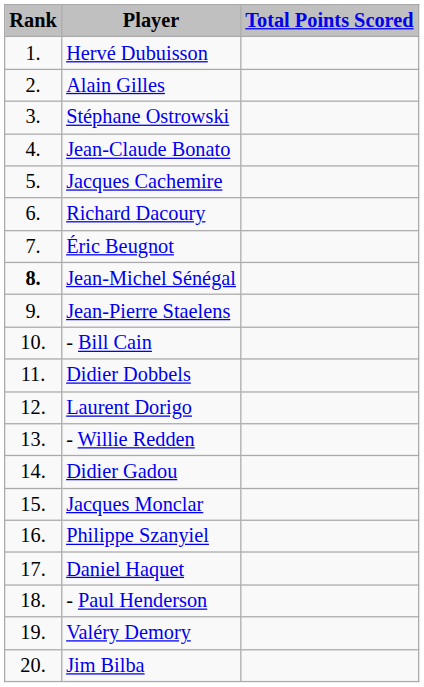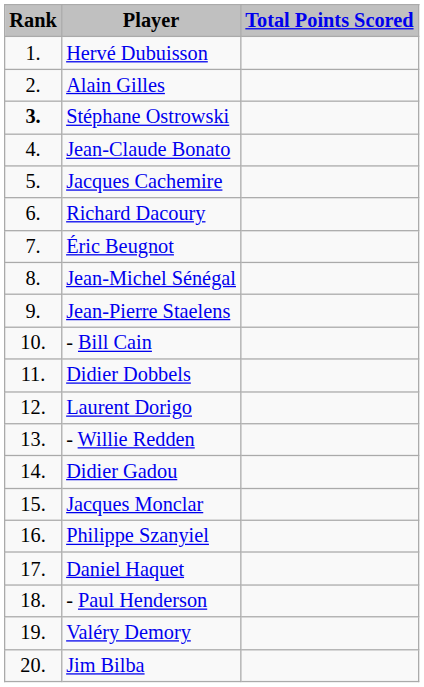(33, 117) normal -> (33, 117) bold
(33, 278) bold -> (33, 278) normal
